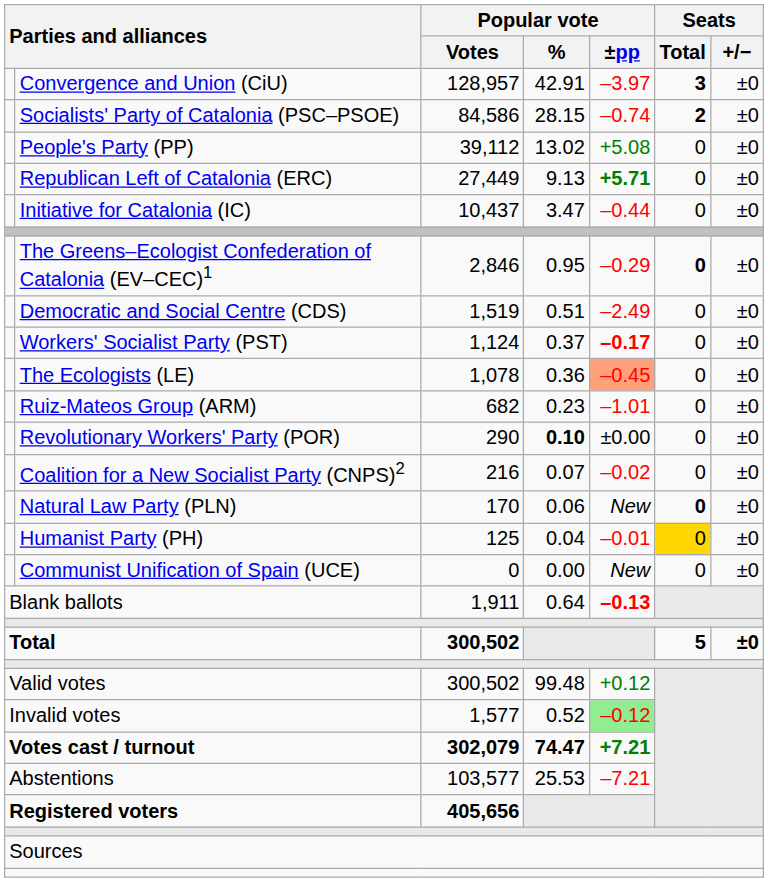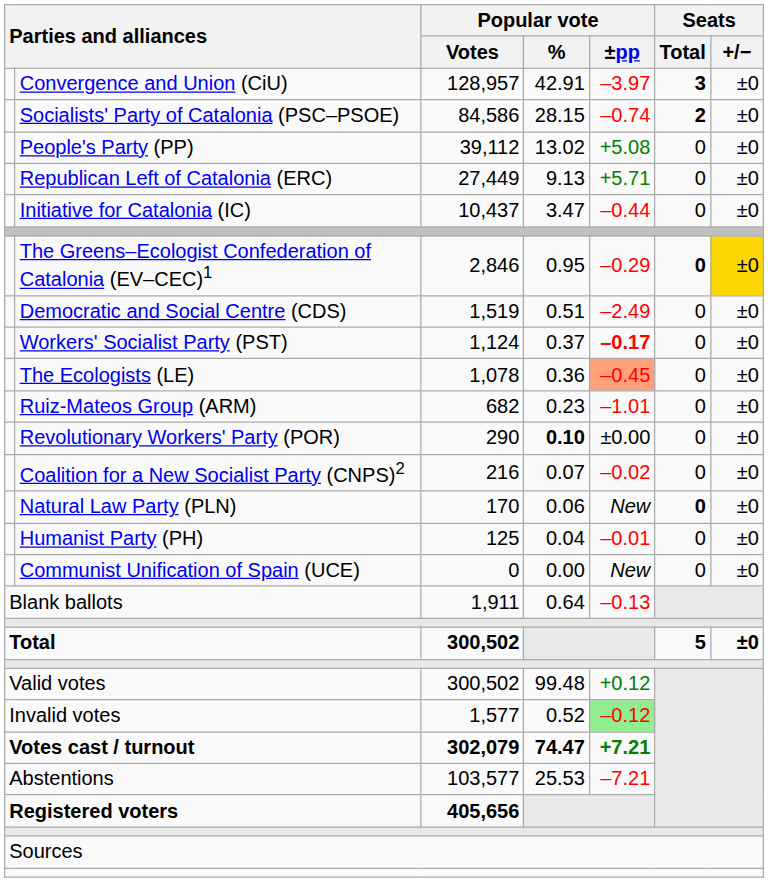(625, 178) bold -> (625, 178) normal
(748, 265) no background -> (748, 265) gold background
(700, 538) gold background -> (700, 538) no background
(625, 602) bold -> (625, 602) normal
